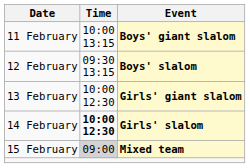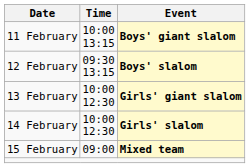(99, 126) bold -> (99, 126) normal
(99, 149) lightgrey background -> (99, 149) no background
